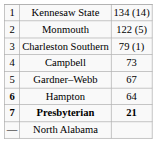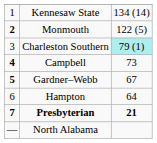(12, 29) normal -> (12, 29) bold
(132, 46) no background -> (132, 46) paleturquoise background
(12, 63) normal -> (12, 63) bold
(12, 79) normal -> (12, 79) bold
(12, 96) bold -> (12, 96) normal
